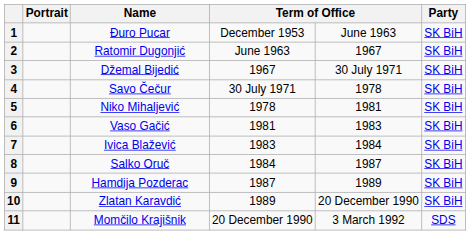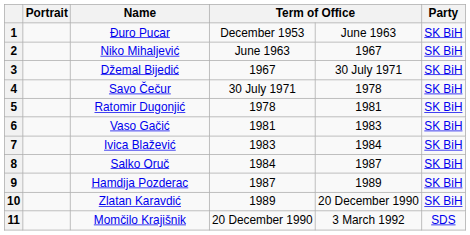(140, 51) Ratomir Dugonjić -> (140, 51) Niko Mihaljević
(140, 107) Niko Mihaljević -> (140, 107) Ratomir Dugonjić
